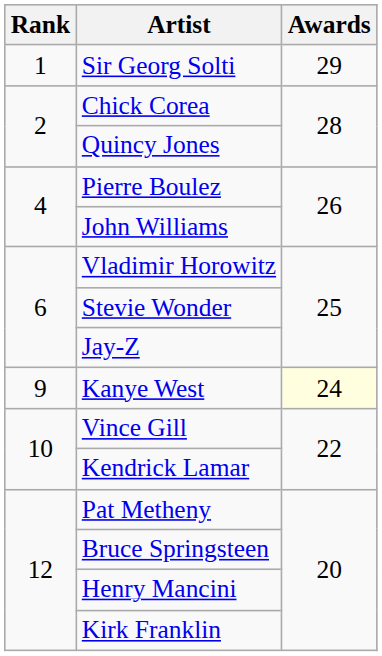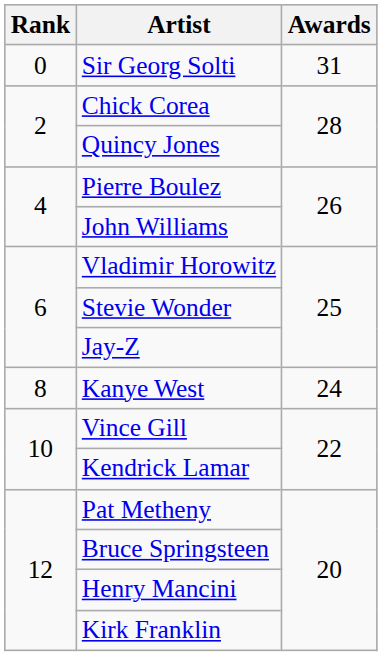(40, 65) 1 -> (40, 65) 0
(329, 65) 29 -> (329, 65) 31
(40, 387) 9 -> (40, 387) 8
(329, 387) lightyellow background -> (329, 387) no background
